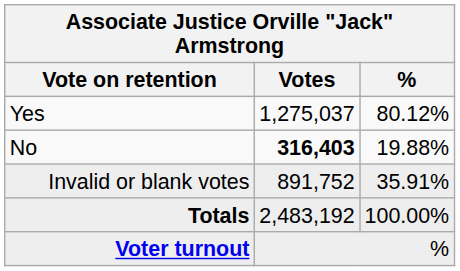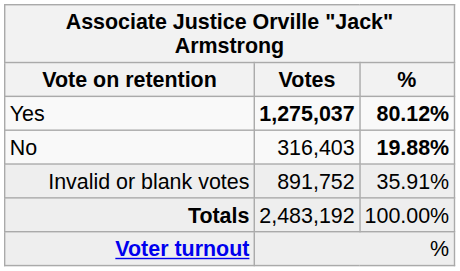(307, 114) normal -> (307, 114) bold
(413, 114) normal -> (413, 114) bold
(316, 148) bold -> (316, 148) normal
(413, 148) normal -> (413, 148) bold
